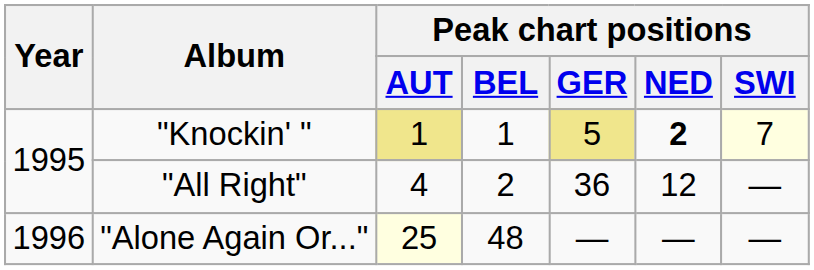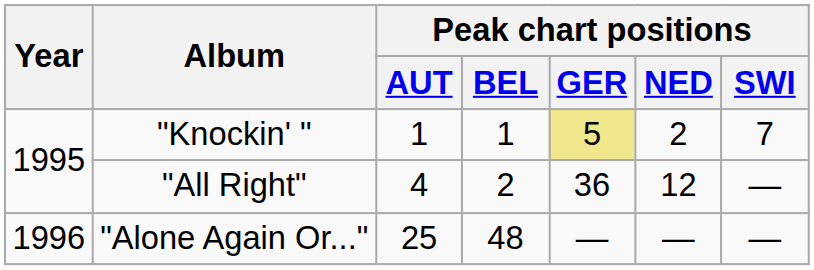(419, 133) khaki background -> (419, 133) no background
(678, 133) bold -> (678, 133) normal
(765, 133) lightyellow background -> (765, 133) no background
(419, 237) lightyellow background -> (419, 237) no background
